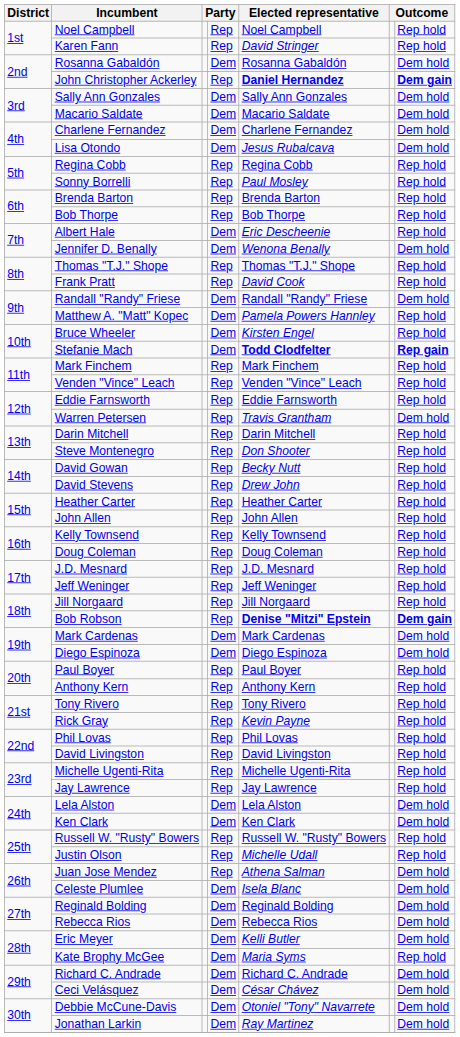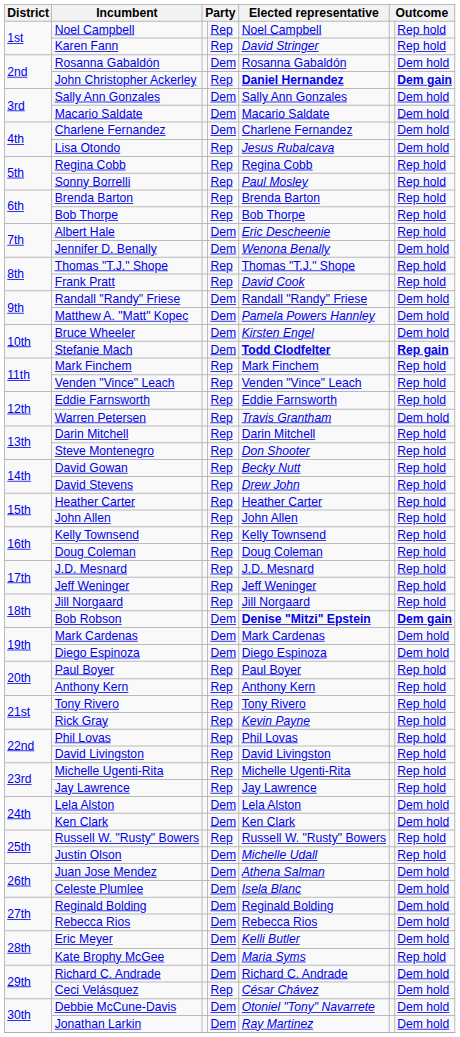(223, 147) Dem -> (222, 147) Rep
(422, 316) Rep hold -> (423, 316) Dem hold
(422, 333) Rep hold -> (423, 333) Dem hold
(222, 619) Rep -> (223, 619) Dem
(222, 855) Rep -> (223, 855) Dem
(222, 872) Rep -> (223, 872) Dem
(223, 990) Dem -> (222, 990) Rep
